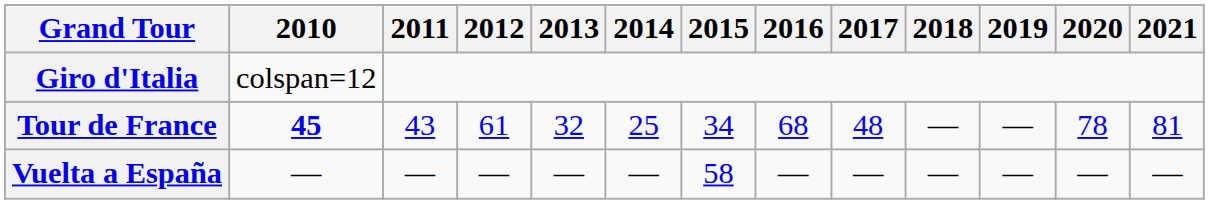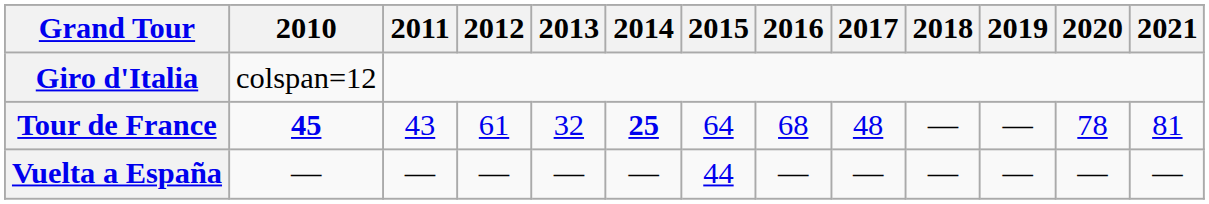(644, 125) normal -> (644, 125) bold
(718, 125) 34 -> (718, 125) 64
(718, 173) 58 -> (718, 173) 44
